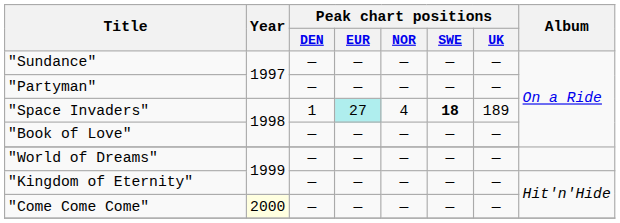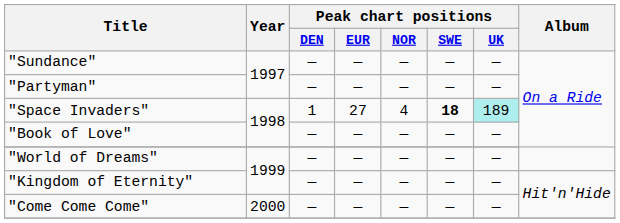(358, 111) paleturquoise background -> (358, 111) no background
(496, 111) no background -> (496, 111) paleturquoise background
(268, 206) lightyellow background -> (268, 206) no background
